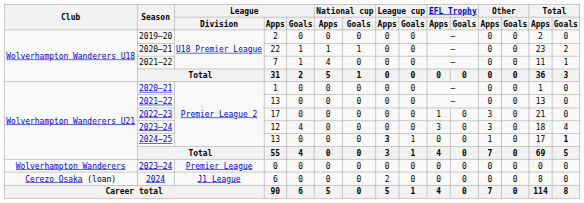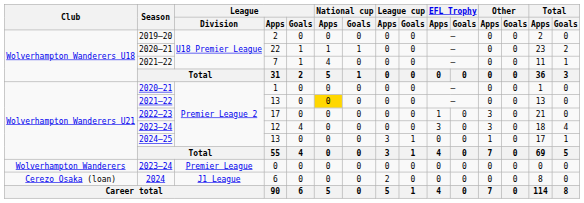(328, 101) no background -> (328, 101) gold background
(387, 140) bold -> (387, 140) normal
(566, 140) bold -> (566, 140) normal
